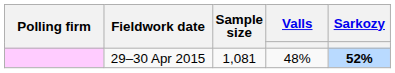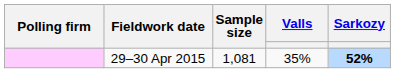(297, 58) 48% -> (297, 58) 35%
